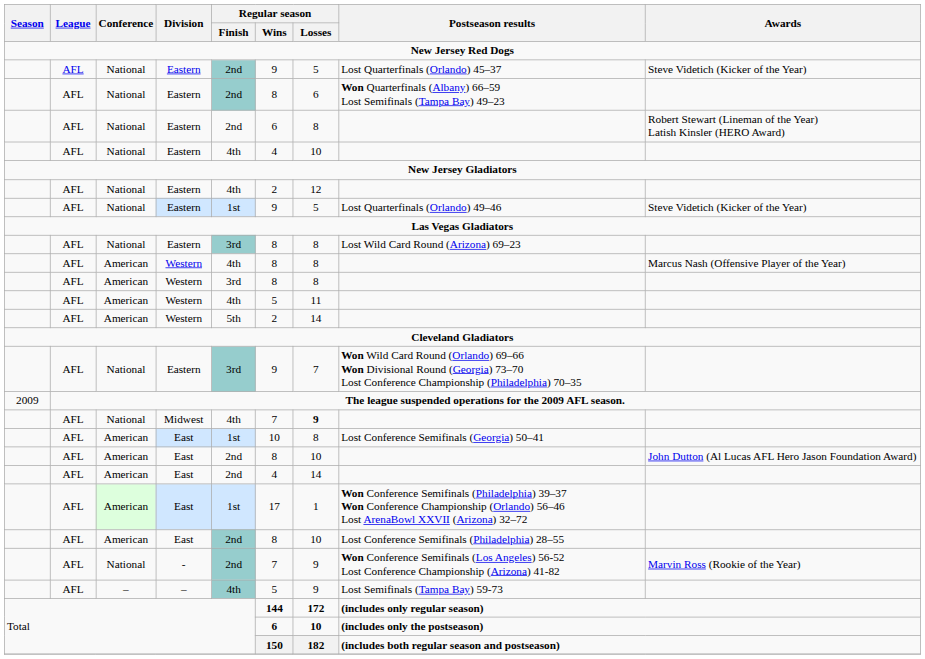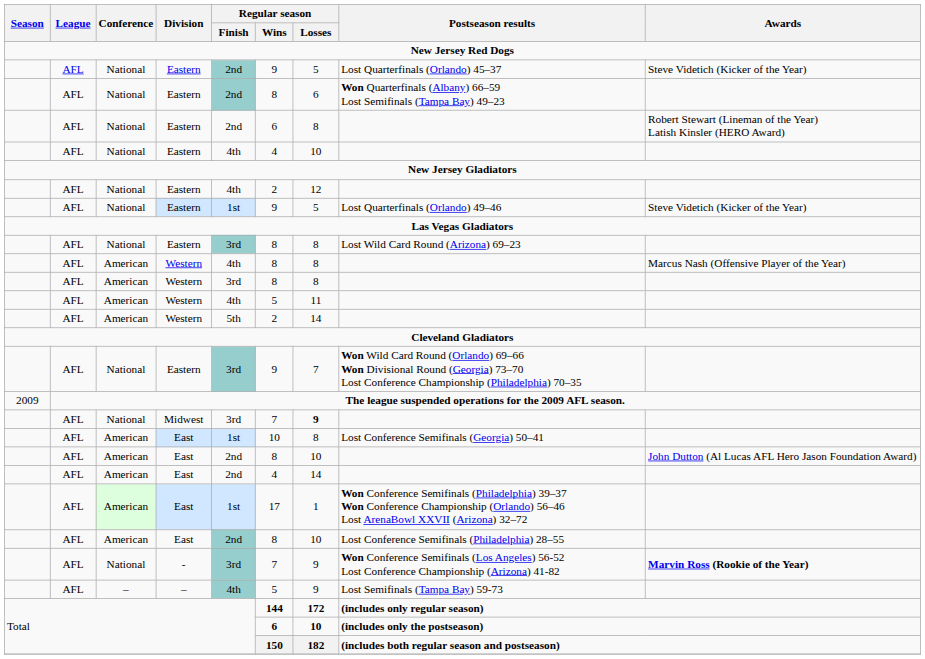(234, 419) 4th -> (234, 419) 3rd
(234, 564) 2nd -> (234, 564) 3rd
(724, 564) normal -> (728, 564) bold
